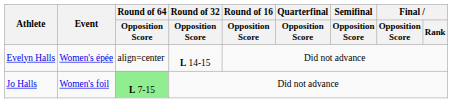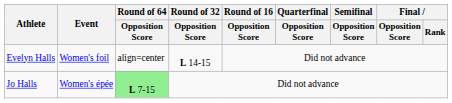(86, 58) Women's épée -> (84, 58) Women's foil
(84, 85) Women's foil -> (86, 85) Women's épée
